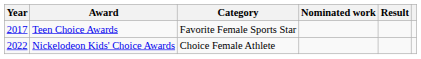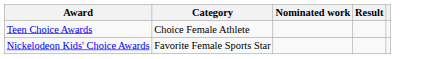- column: (17, 12)
(238, 29) Favorite Female Sports Star -> (202, 29) Choice Female Athlete
(227, 45) Choice Female Athlete -> (212, 45) Favorite Female Sports Star
